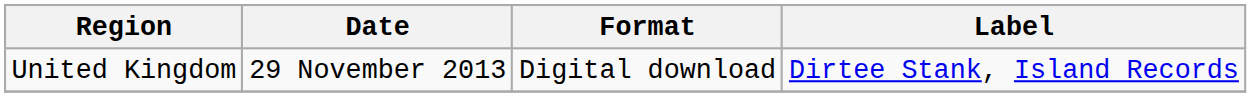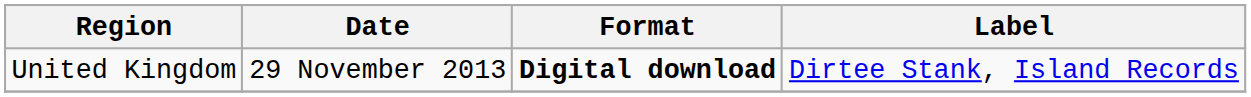(648, 70) normal -> (648, 70) bold
